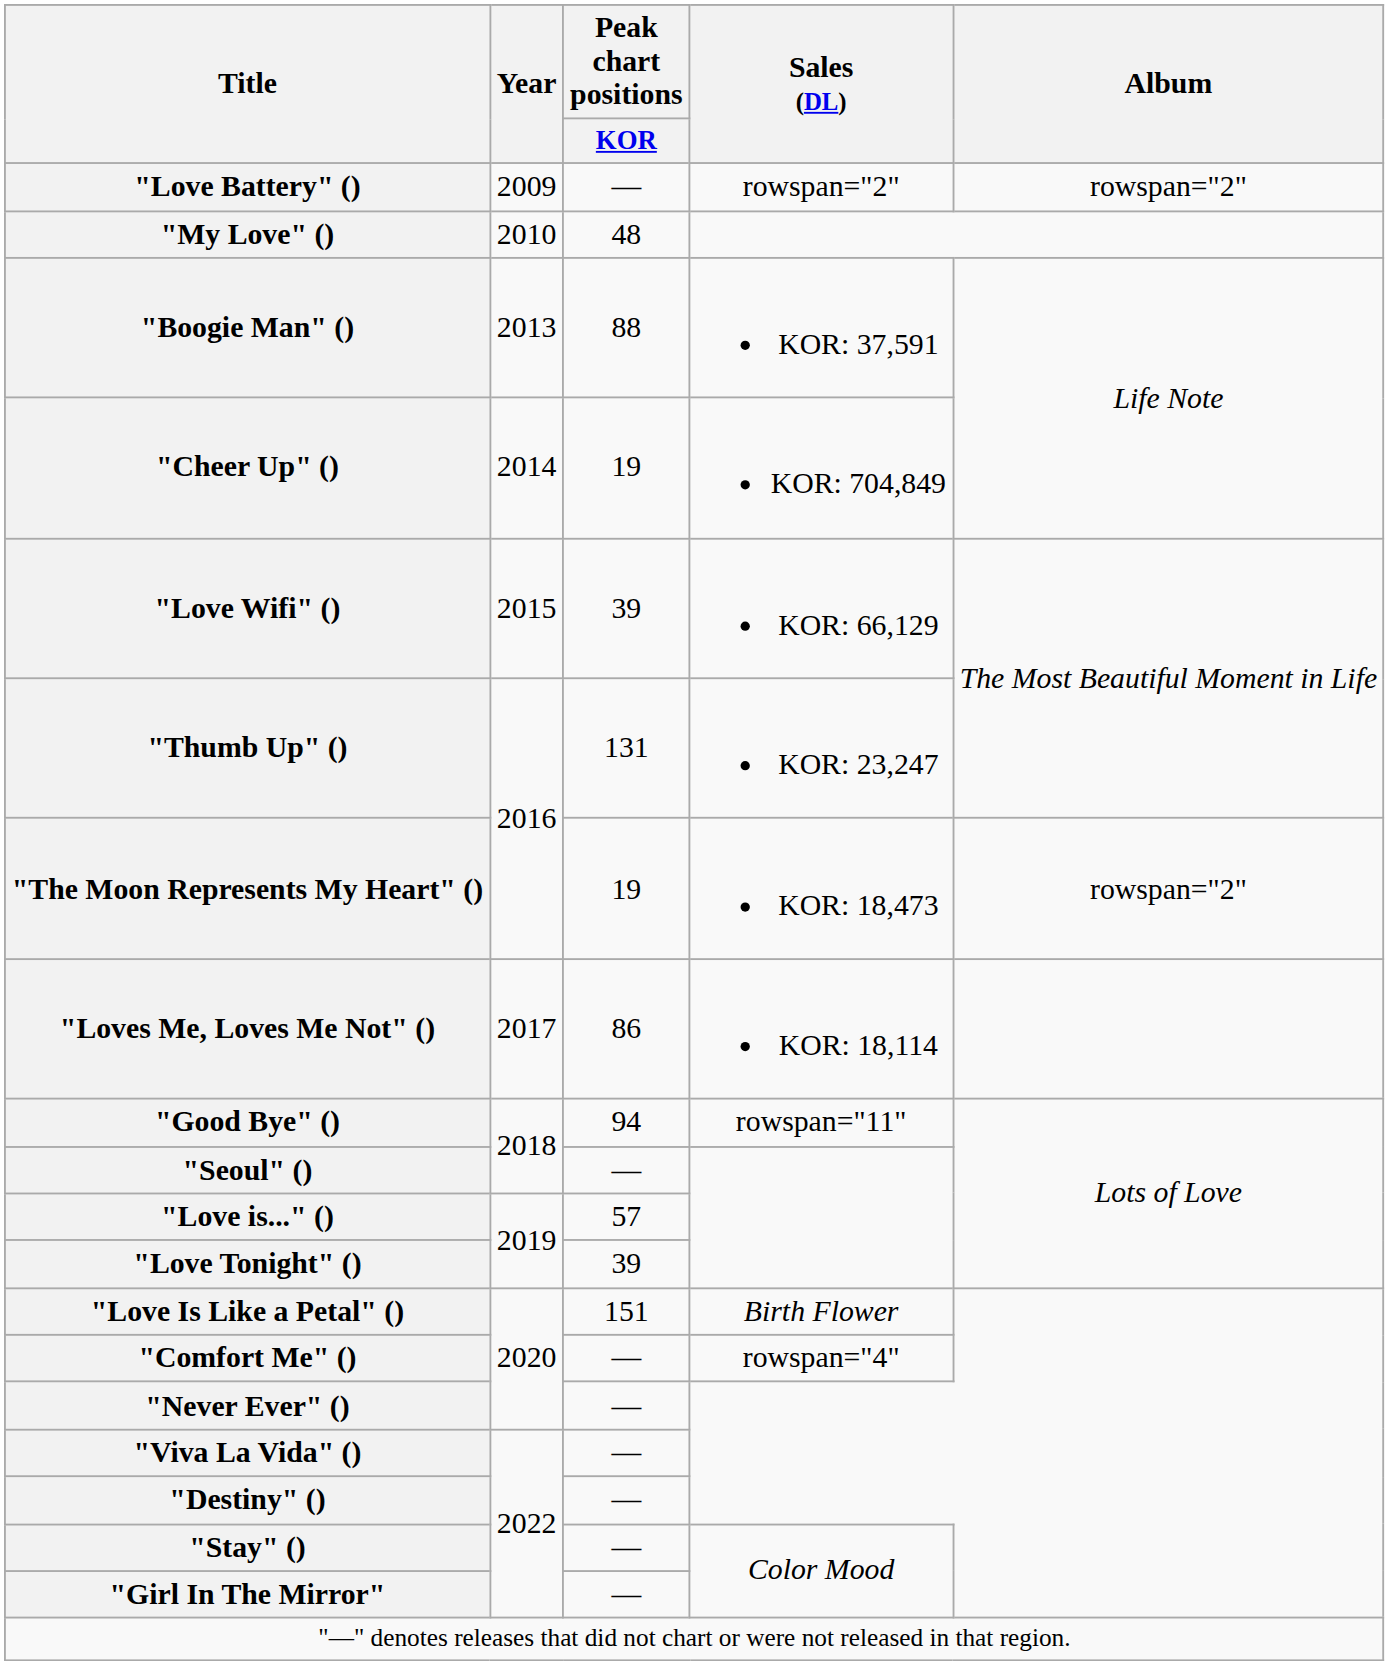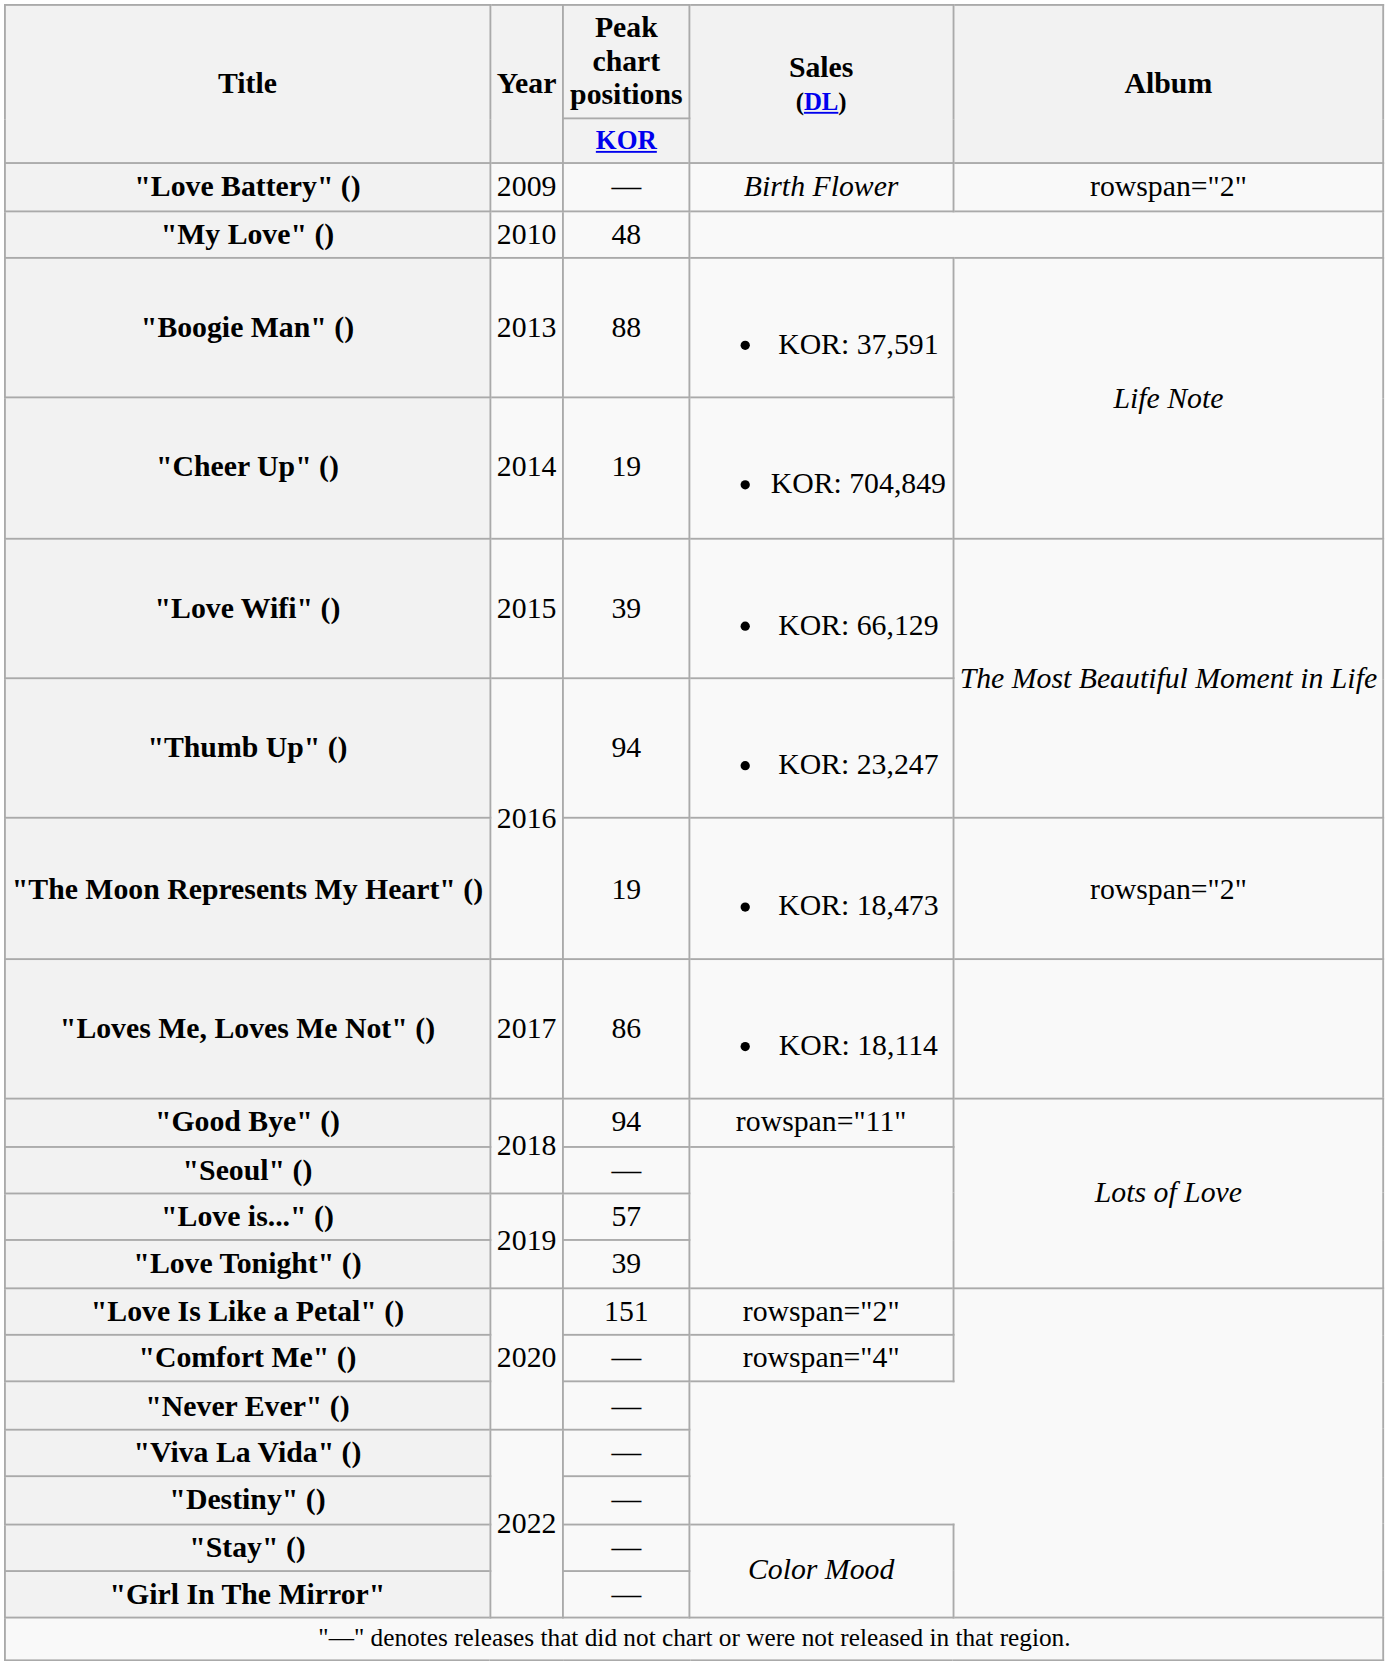(821, 186) rowspan="2" -> (821, 186) Birth Flower
(626, 747) 131 -> (626, 747) 94
(821, 1310) Birth Flower -> (821, 1310) rowspan="2"
